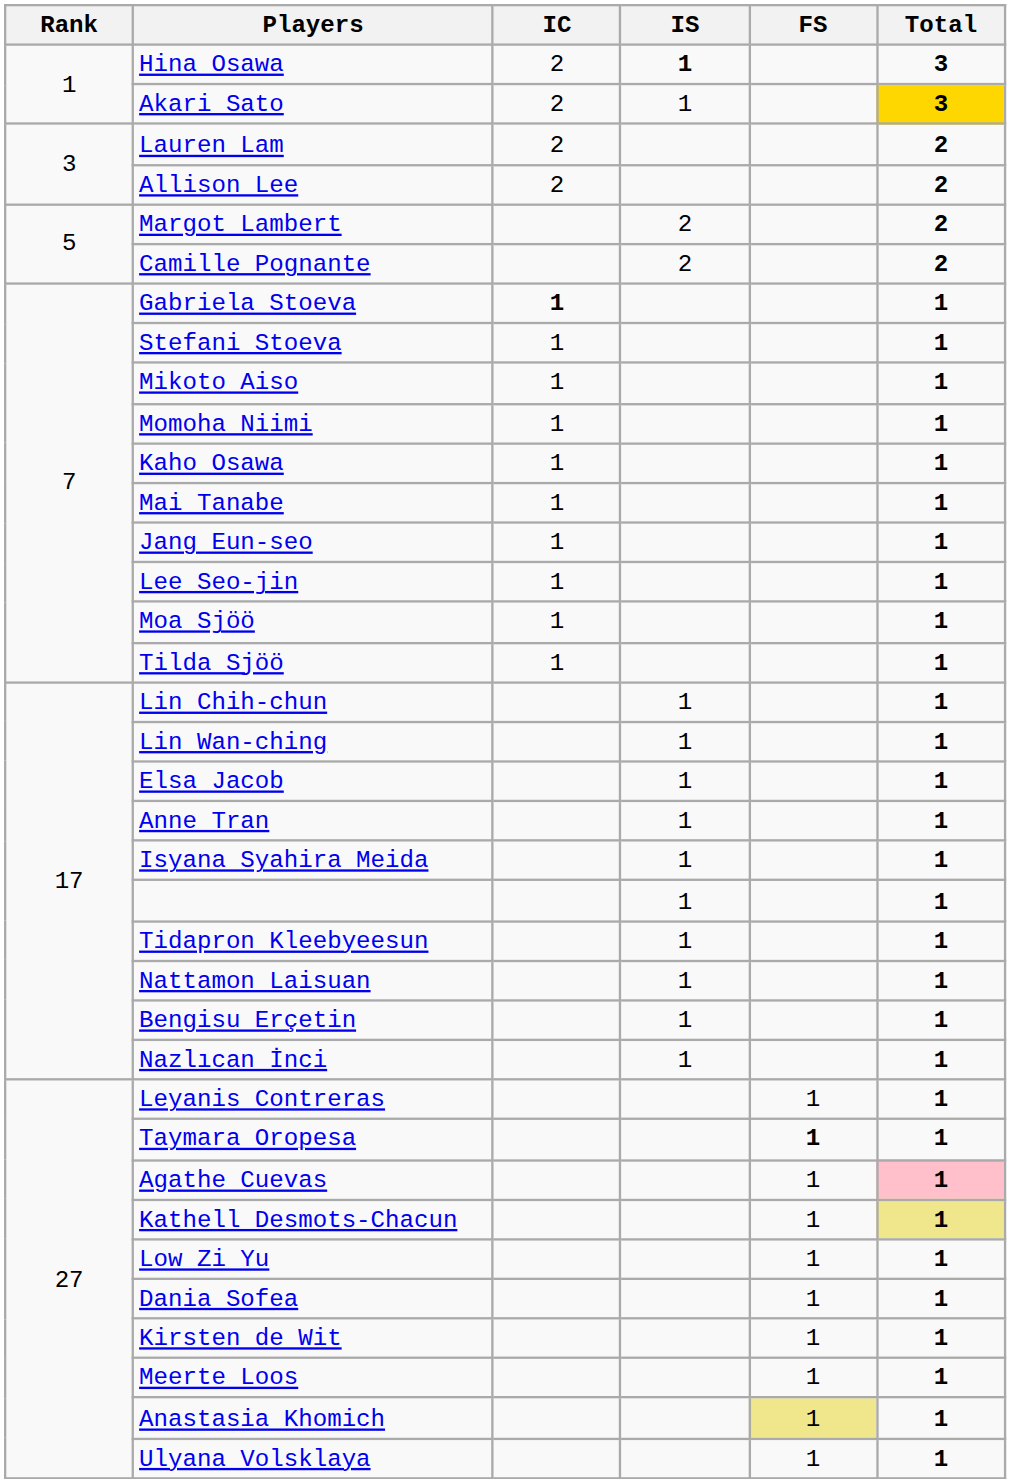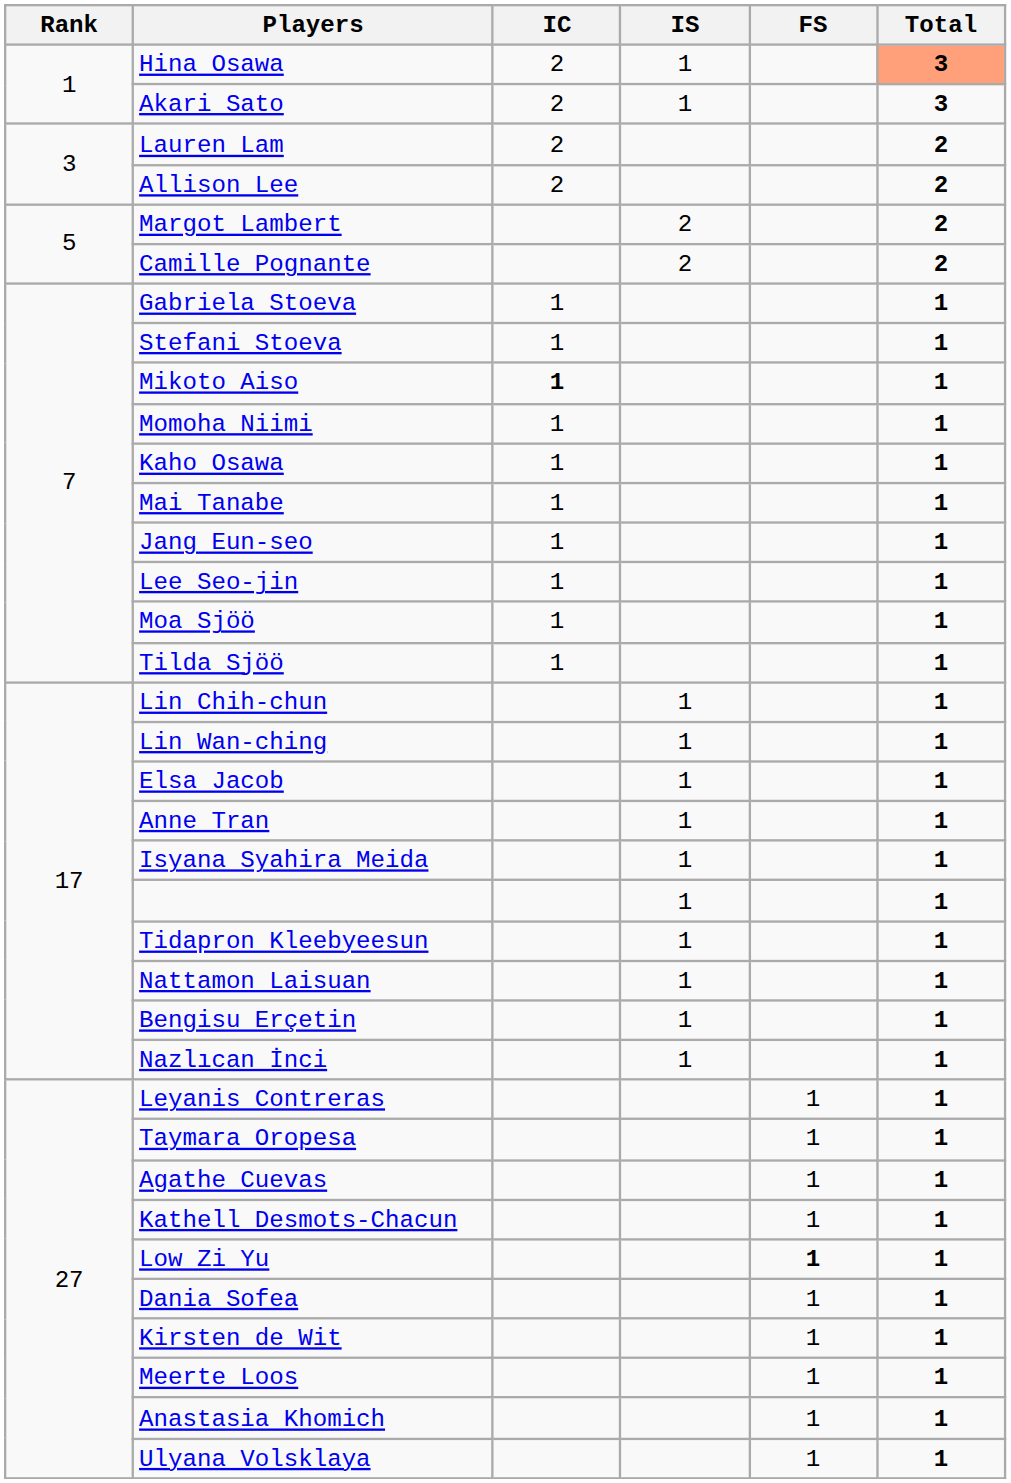(685, 65) bold -> (685, 65) normal
(941, 65) no background -> (941, 65) lightsalmon background
(941, 105) gold background -> (941, 105) no background
(557, 304) bold -> (557, 304) normal
(557, 384) normal -> (557, 384) bold
(813, 1140) bold -> (813, 1140) normal
(941, 1180) pink background -> (941, 1180) no background
(941, 1220) khaki background -> (941, 1220) no background
(813, 1259) normal -> (813, 1259) bold
(813, 1419) khaki background -> (813, 1419) no background
